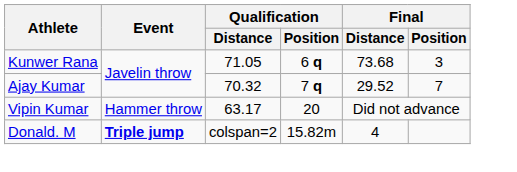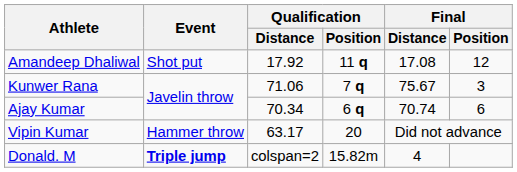+ row: (74, 62)
(243, 62) 71.05 -> (285, 86) 71.06
(311, 62) 6 q -> (353, 86) 7 q
(375, 62) 73.68 -> (417, 86) 75.67
(243, 86) 70.32 -> (285, 109) 70.34
(311, 86) 7 q -> (353, 109) 6 q
(375, 86) 29.52 -> (417, 109) 70.74
(439, 86) 7 -> (481, 109) 6
